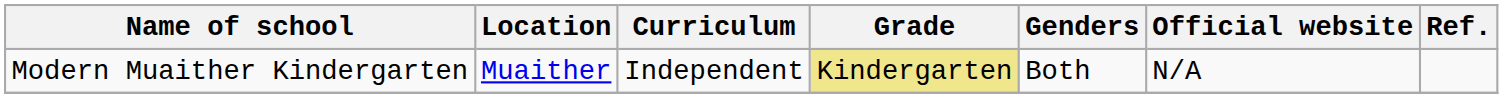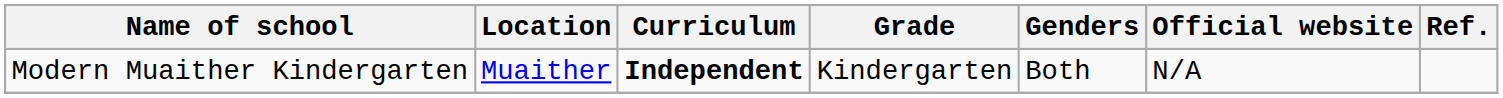(714, 71) normal -> (714, 71) bold
(915, 71) khaki background -> (915, 71) no background
